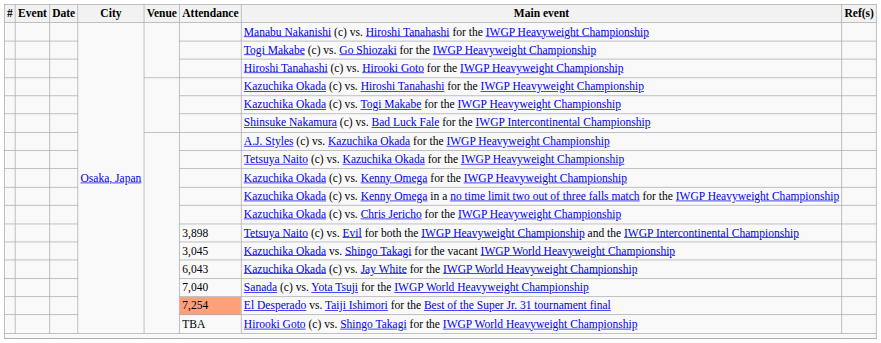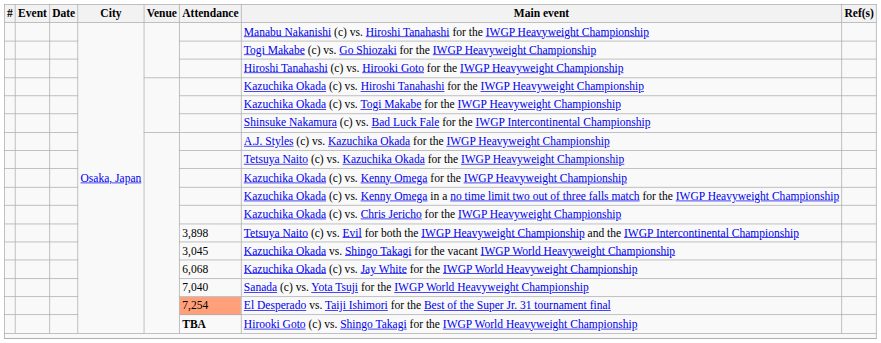(195, 269) 6,043 -> (195, 269) 6,068
(194, 324) normal -> (194, 324) bold
